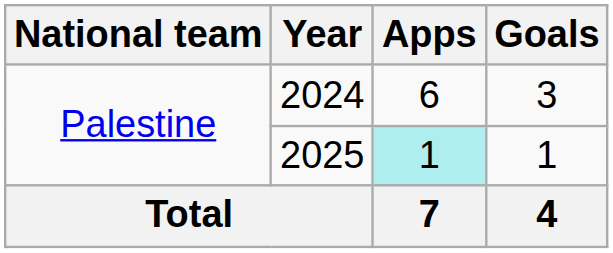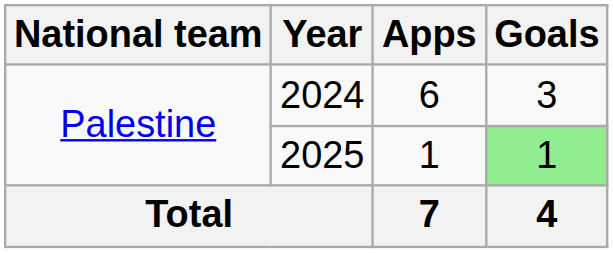(429, 154) paleturquoise background -> (429, 154) no background
(547, 154) no background -> (547, 154) lightgreen background
